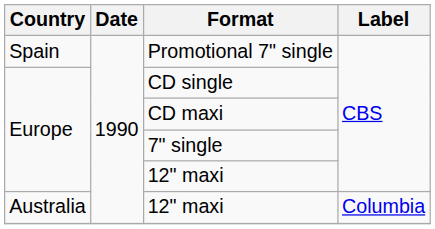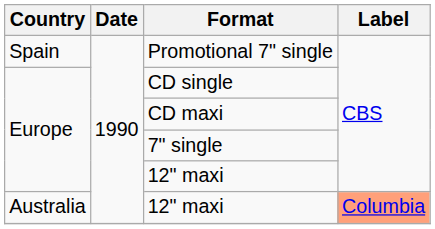(384, 207) no background -> (384, 207) lightsalmon background
